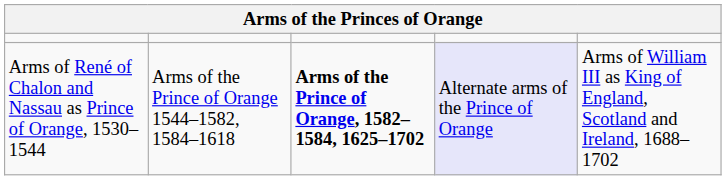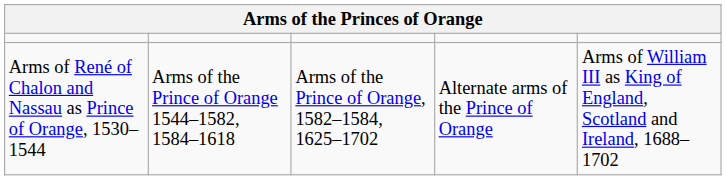(360, 108) bold -> (361, 108) normal
(503, 108) lavender background -> (503, 108) no background
